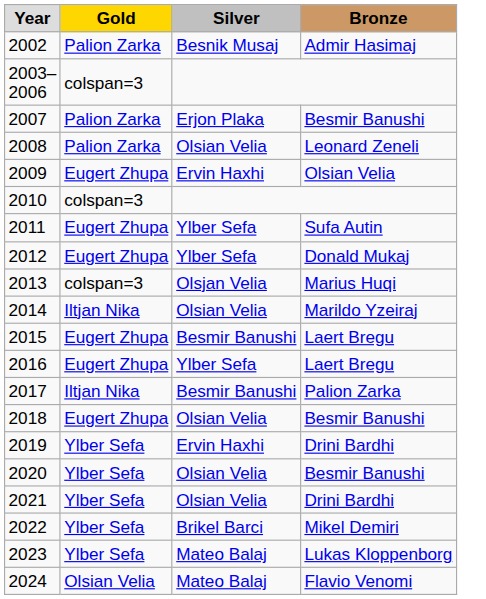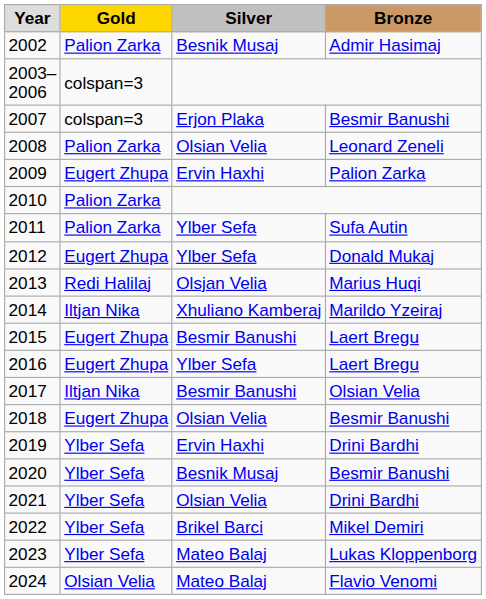(112, 119) Palion Zarka -> (104, 119) colspan=3
(350, 174) Olsian Velia -> (377, 174) Palion Zarka
(104, 201) colspan=3 -> (112, 201) Palion Zarka
(116, 228) Eugert Zhupa -> (112, 228) Palion Zarka
(104, 282) colspan=3 -> (108, 282) Redi Halilaj
(222, 309) Olsian Velia -> (249, 309) Xhuliano Kamberaj
(353, 391) Palion Zarka -> (375, 391) Olsian Velia
(222, 473) Olsian Velia -> (227, 473) Besnik Musaj
